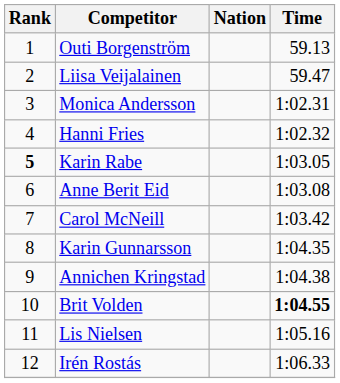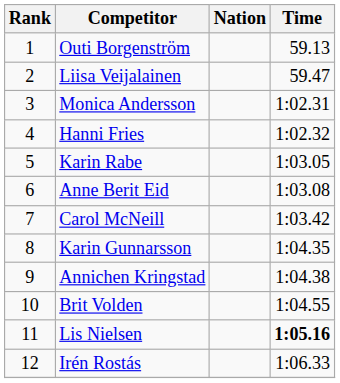(30, 162) bold -> (30, 162) normal
(302, 305) bold -> (303, 305) normal
(303, 334) normal -> (302, 334) bold
